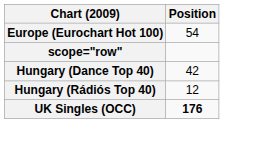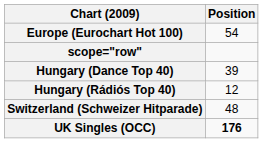(192, 71) 42 -> (232, 71) 39
+ row: (105, 109)
